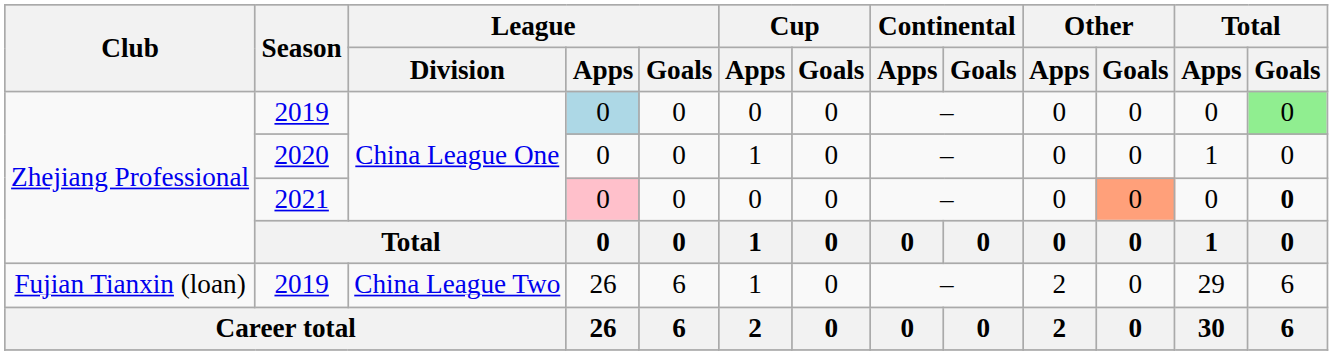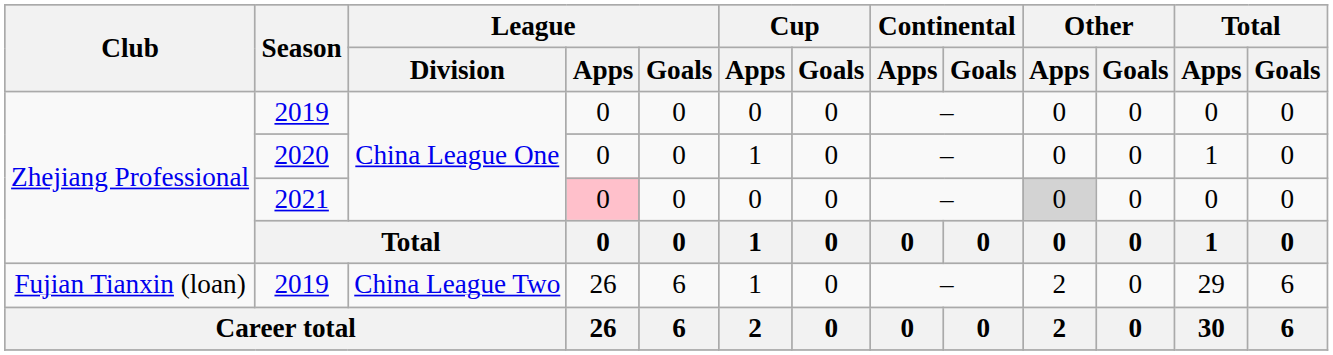(603, 112) lightblue background -> (603, 112) no background
(1287, 112) lightgreen background -> (1287, 112) no background
(1059, 198) no background -> (1059, 198) lightgrey background
(1135, 198) lightsalmon background -> (1135, 198) no background
(1287, 198) bold -> (1287, 198) normal
